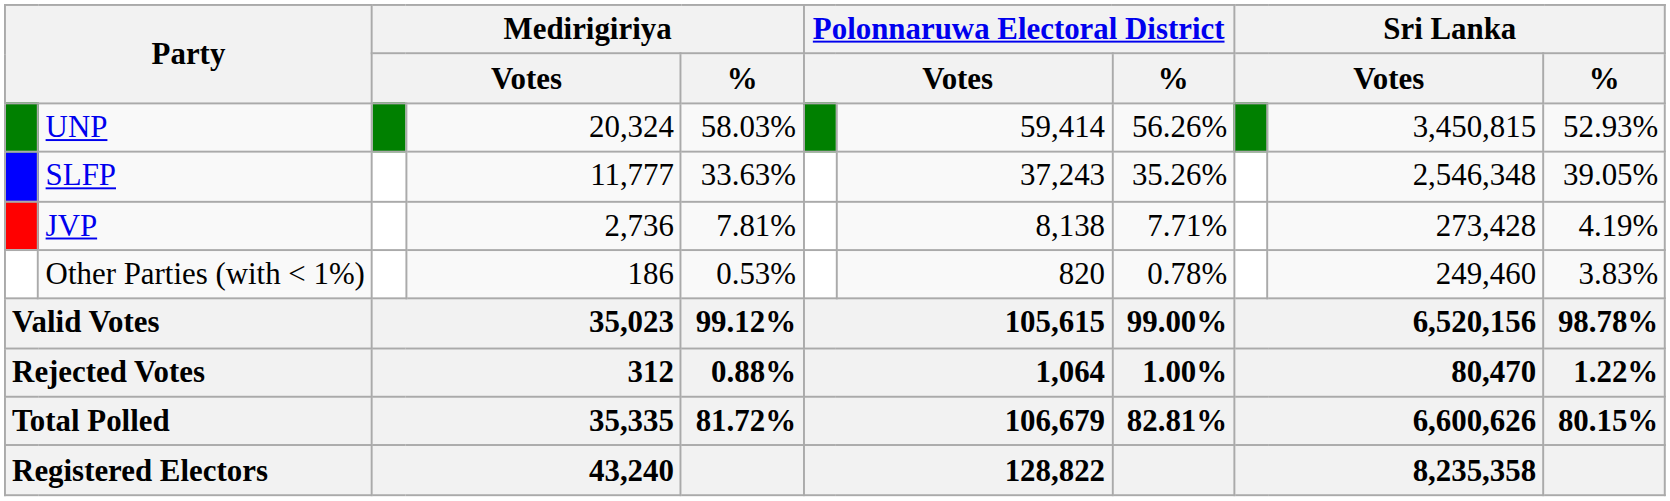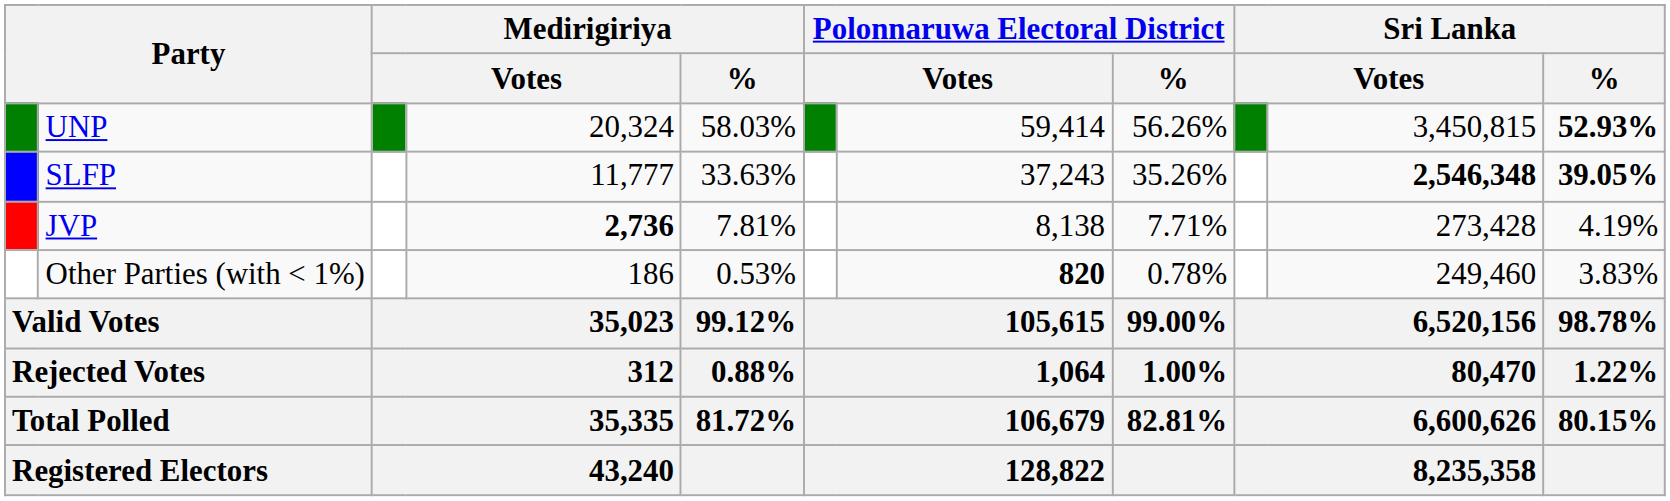(1611, 126) normal -> (1608, 126) bold
(1474, 175) normal -> (1474, 175) bold
(1611, 175) normal -> (1608, 175) bold
(639, 224) normal -> (639, 224) bold
(1082, 273) normal -> (1082, 273) bold
